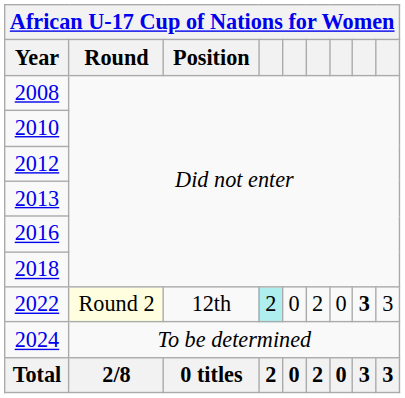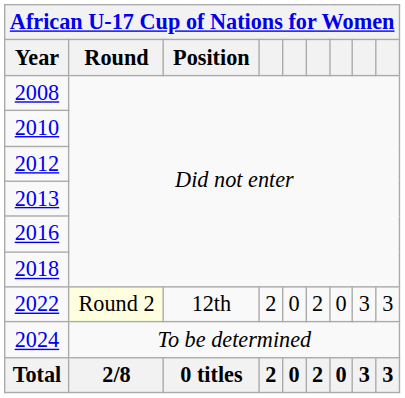(271, 304) paleturquoise background -> (271, 304) no background
(364, 304) bold -> (364, 304) normal
